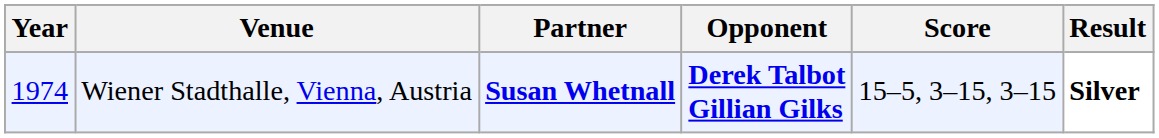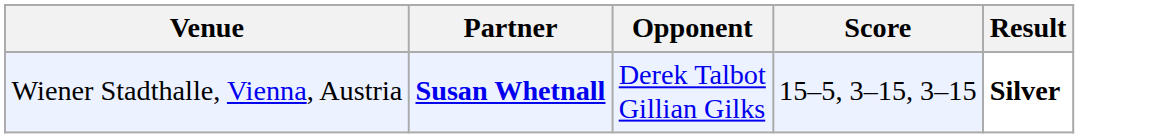- column: (40, 28)
(767, 91) bold -> (692, 91) normal
